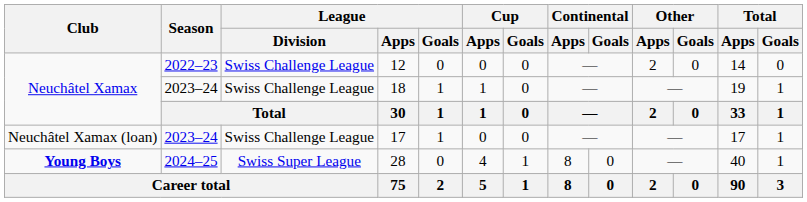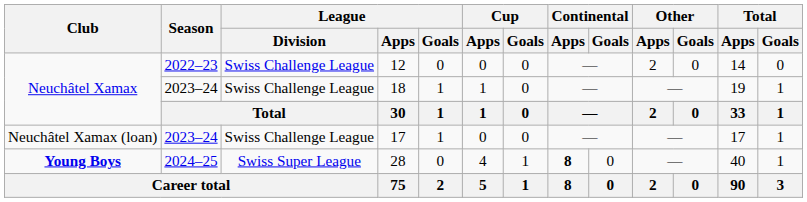(568, 161) normal -> (568, 161) bold
